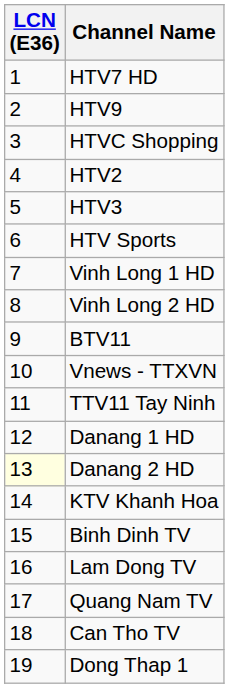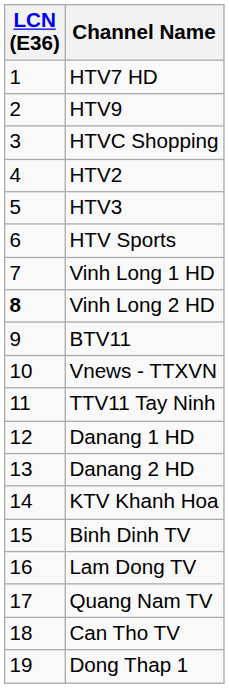(15, 305) normal -> (15, 305) bold
(21, 469) lightyellow background -> (21, 469) no background
